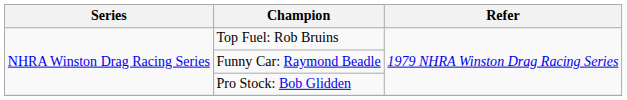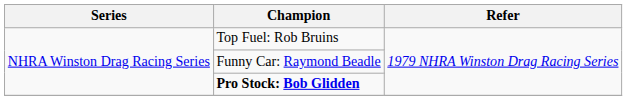(284, 84) normal -> (288, 84) bold
